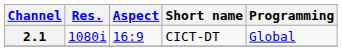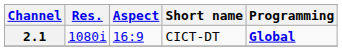(272, 36) normal -> (272, 36) bold
